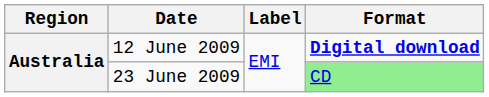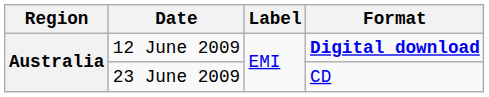(321, 77) lightgreen background -> (321, 77) no background
